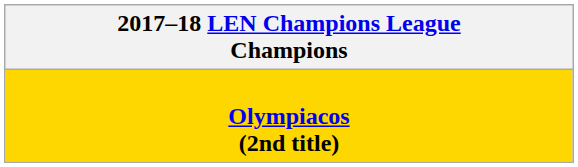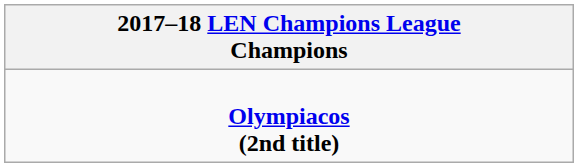(289, 129) gold background -> (289, 129) no background
